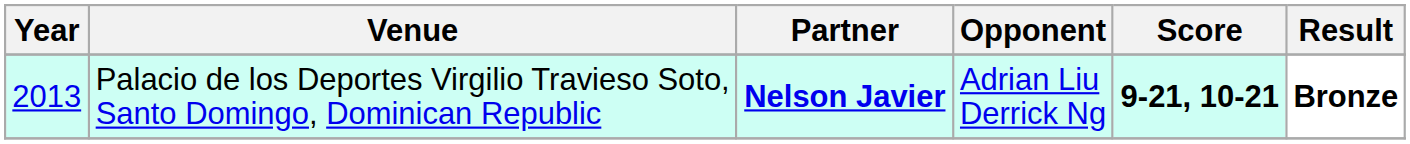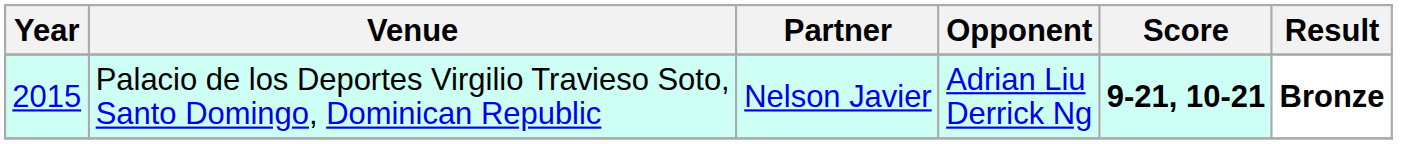(47, 96) 2013 -> (47, 96) 2015
(845, 96) bold -> (838, 96) normal
